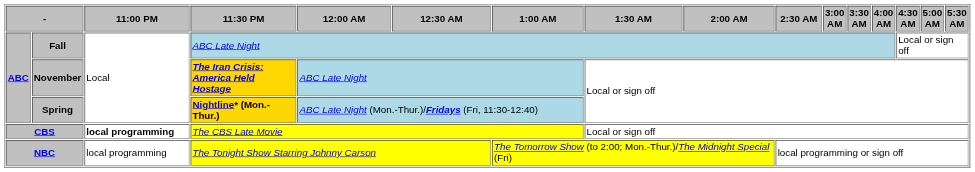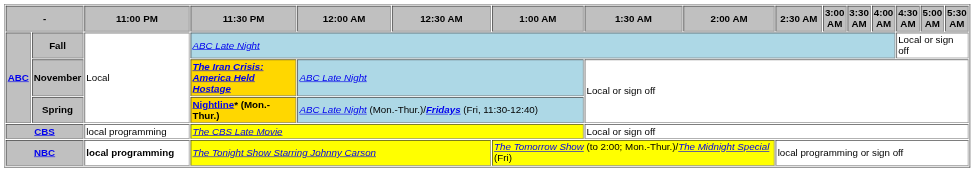(130, 131) bold -> (126, 131) normal
(126, 153) normal -> (130, 153) bold
